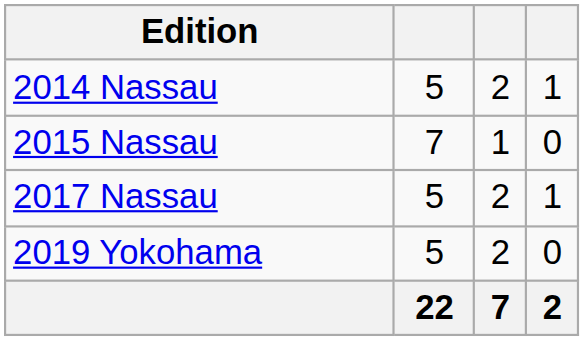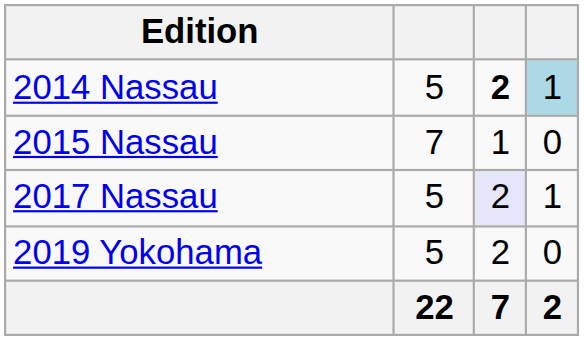(500, 87) normal -> (500, 87) bold
(552, 87) no background -> (552, 87) lightblue background
(500, 197) no background -> (500, 197) lavender background
